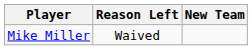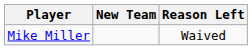columns swapped: (137, 15) <-> (215, 15)
